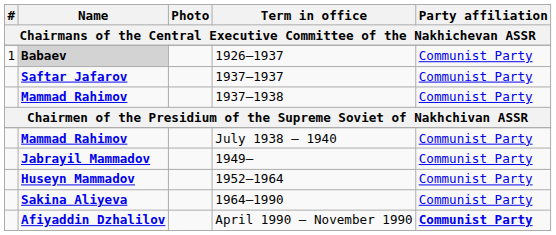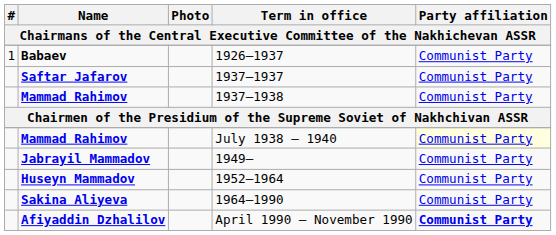(44, 56) lightgrey background -> (44, 56) no background
(476, 138) no background -> (476, 138) lightyellow background
